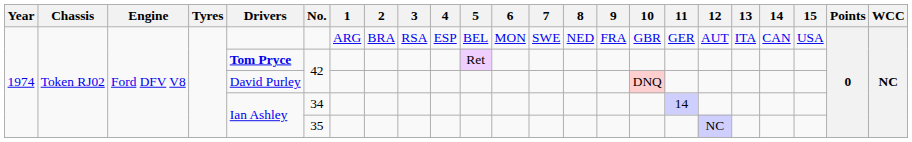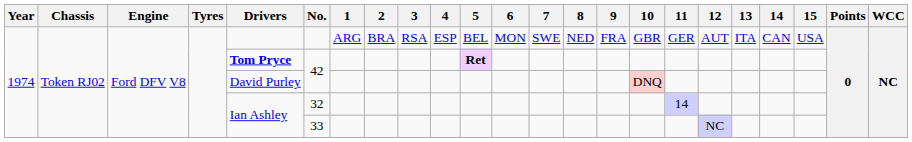(476, 60) normal -> (476, 60) bold
(317, 104) 34 -> (317, 104) 32
(317, 126) 35 -> (317, 126) 33
